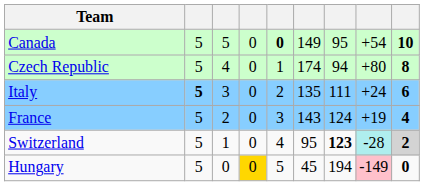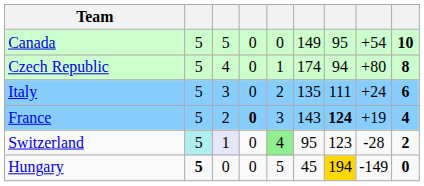(280, 42) bold -> (280, 42) normal
(199, 92) bold -> (199, 92) normal
(253, 117) normal -> (253, 117) bold
(340, 117) normal -> (340, 117) bold
(199, 142) no background -> (199, 142) paleturquoise background
(226, 142) no background -> (226, 142) lavender background
(280, 142) no background -> (280, 142) lightgreen background
(340, 142) bold -> (340, 142) normal
(374, 142) paleturquoise background -> (374, 142) no background
(405, 142) lightgrey background -> (405, 142) no background
(199, 167) normal -> (199, 167) bold
(253, 167) gold background -> (253, 167) no background
(340, 167) no background -> (340, 167) gold background
(374, 167) pink background -> (374, 167) no background
